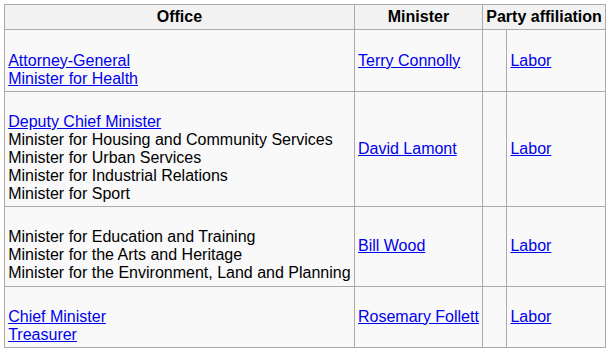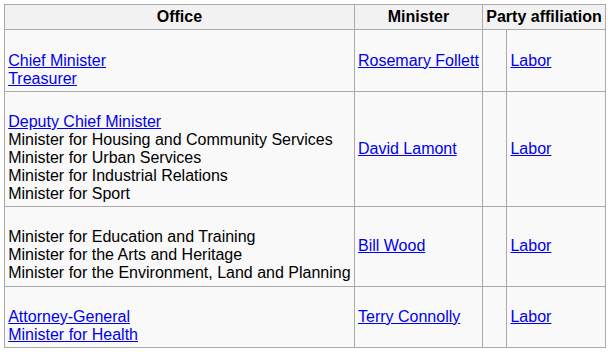rows swapped: (57, 325) <-> (73, 69)
